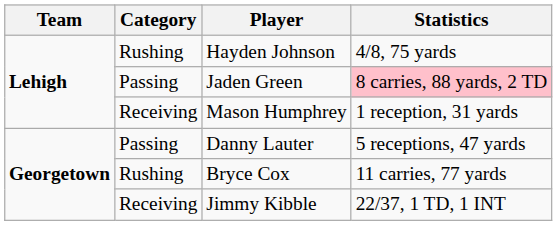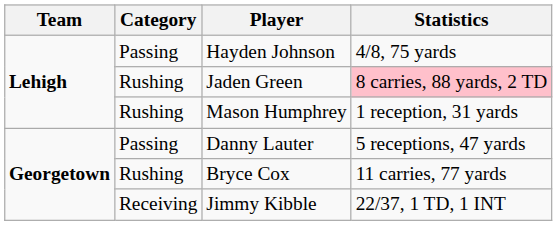(151, 50) Rushing -> (149, 50) Passing
(149, 81) Passing -> (151, 81) Rushing
(158, 112) Receiving -> (151, 112) Rushing
